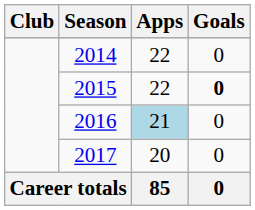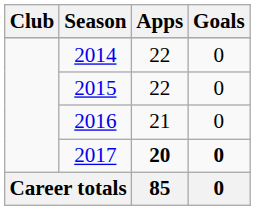(219, 88) bold -> (219, 88) normal
(160, 121) lightblue background -> (160, 121) no background
(160, 155) normal -> (160, 155) bold
(219, 155) normal -> (219, 155) bold
